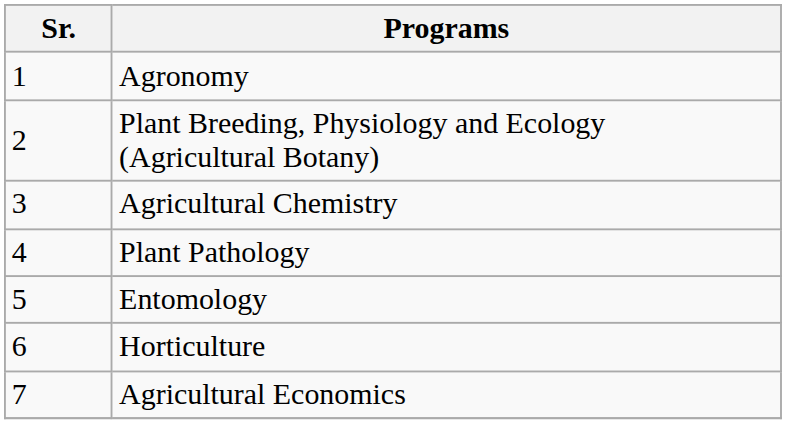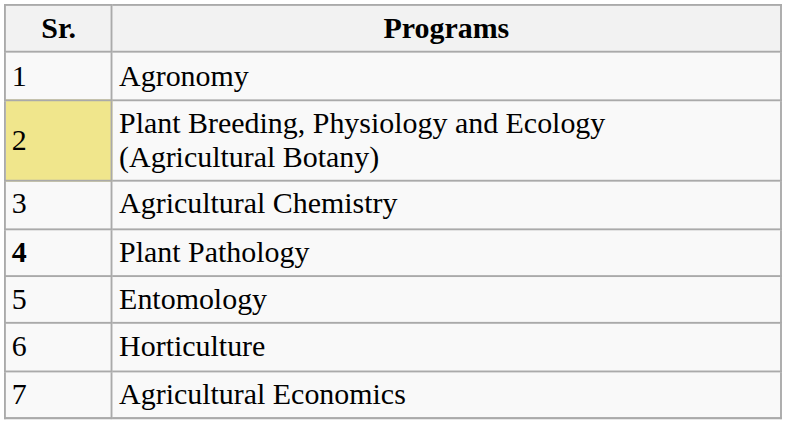(19, 139) no background -> (19, 139) khaki background
(19, 251) normal -> (19, 251) bold
